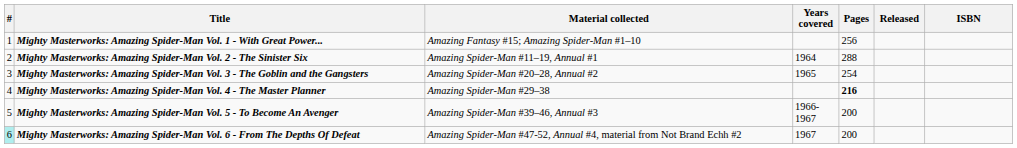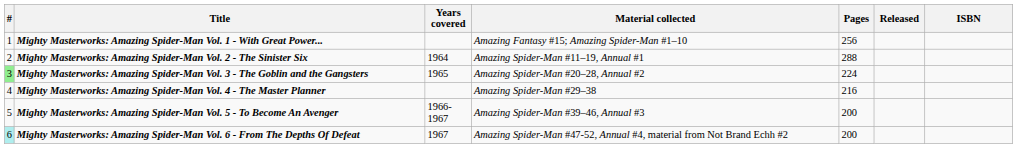columns swapped: (816, 18) <-> (609, 18)
(9, 73) no background -> (9, 73) lightgreen background
(849, 73) 254 -> (849, 73) 224
(849, 90) bold -> (849, 90) normal
